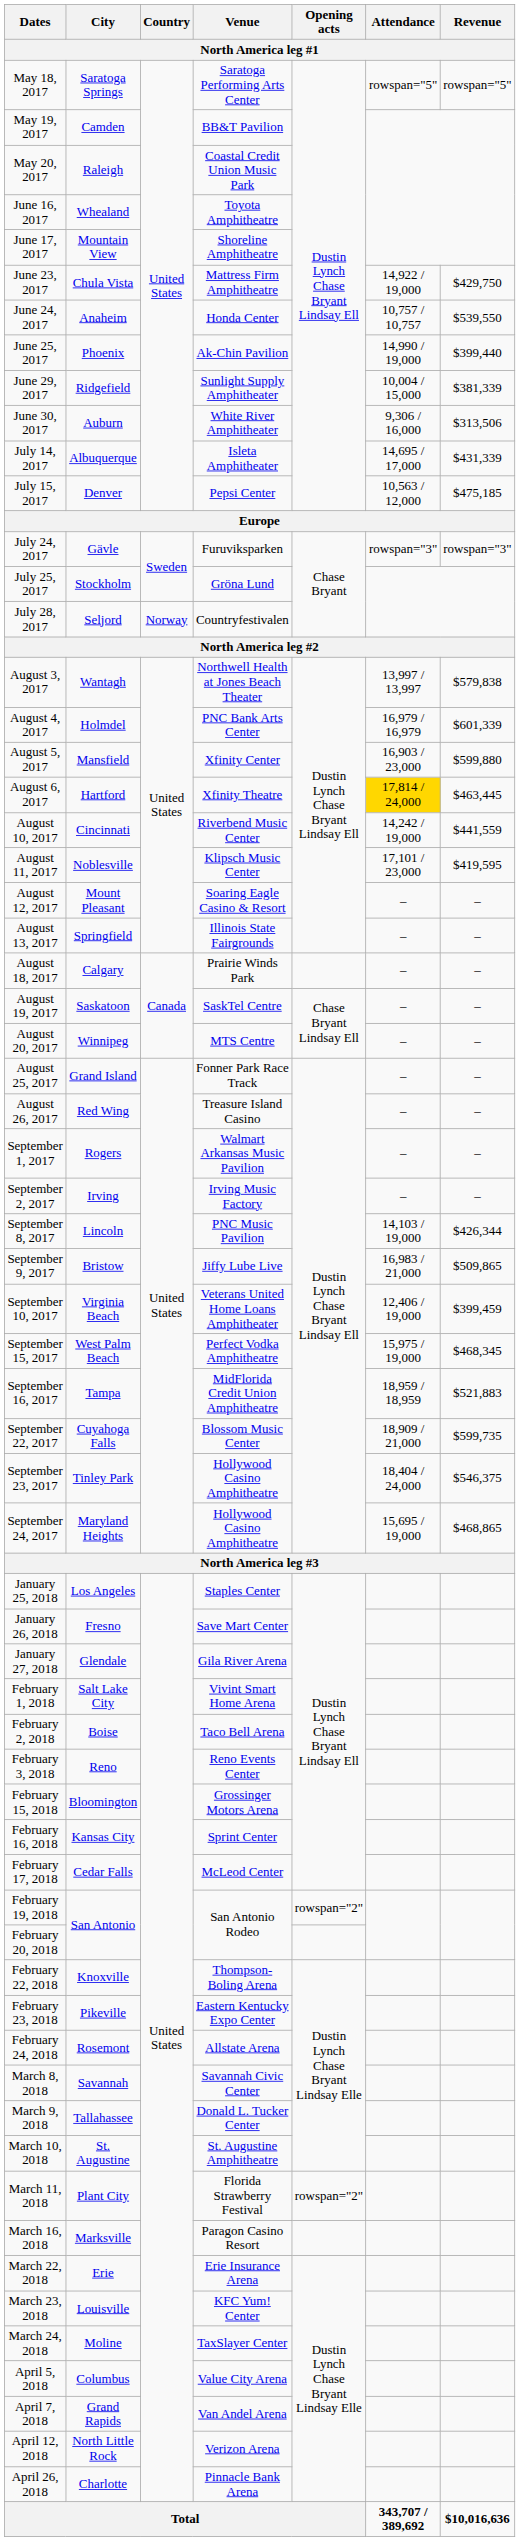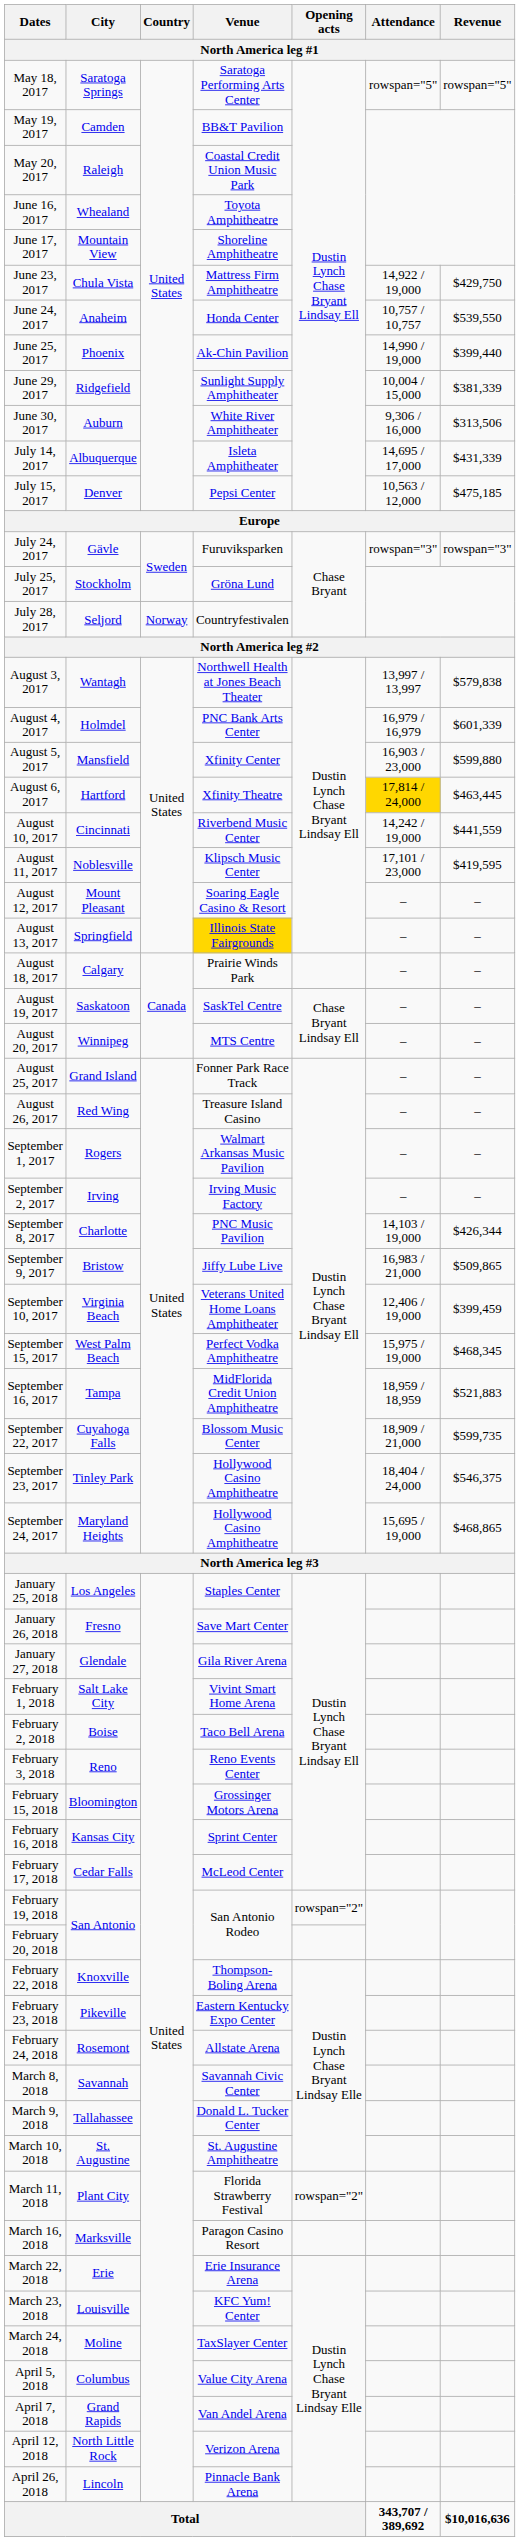(242, 935) no background -> (242, 935) gold background
(103, 1231) Lincoln -> (103, 1231) Charlotte
(103, 2484) Charlotte -> (103, 2484) Lincoln
